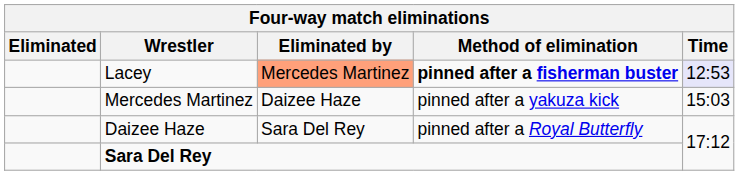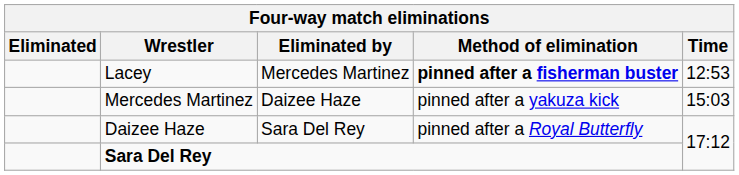(335, 73) lightsalmon background -> (335, 73) no background
(708, 73) lavender background -> (708, 73) no background
